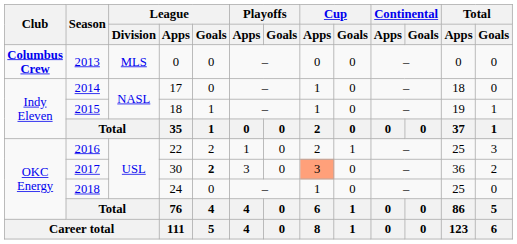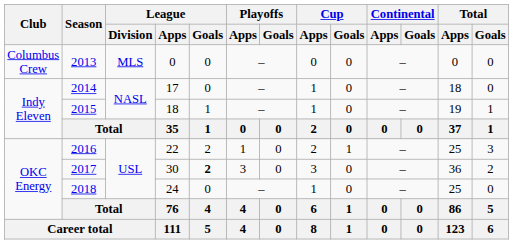(35, 61) bold -> (33, 61) normal
(317, 169) lightsalmon background -> (314, 169) no background
